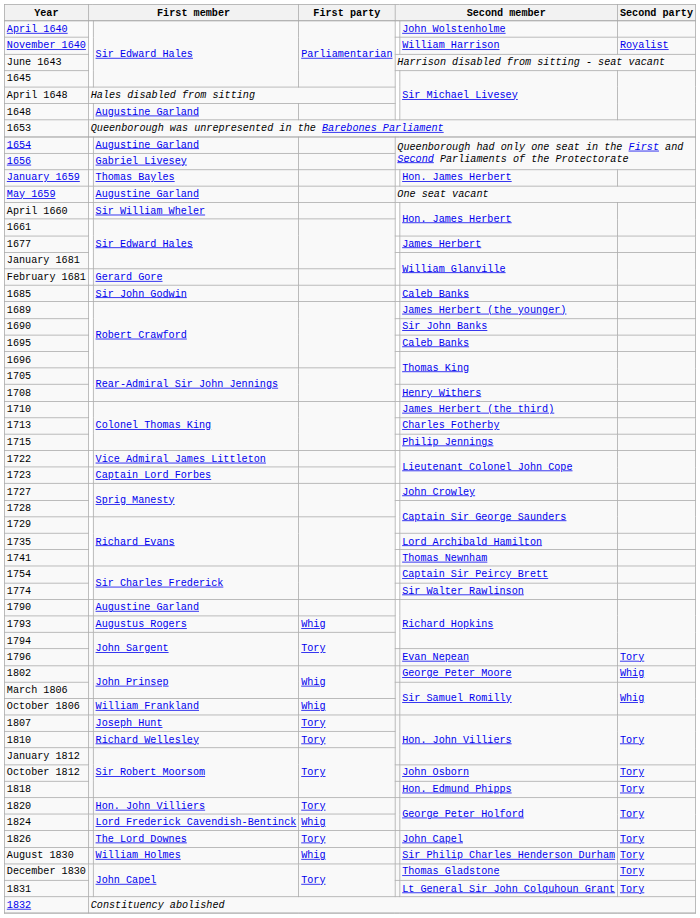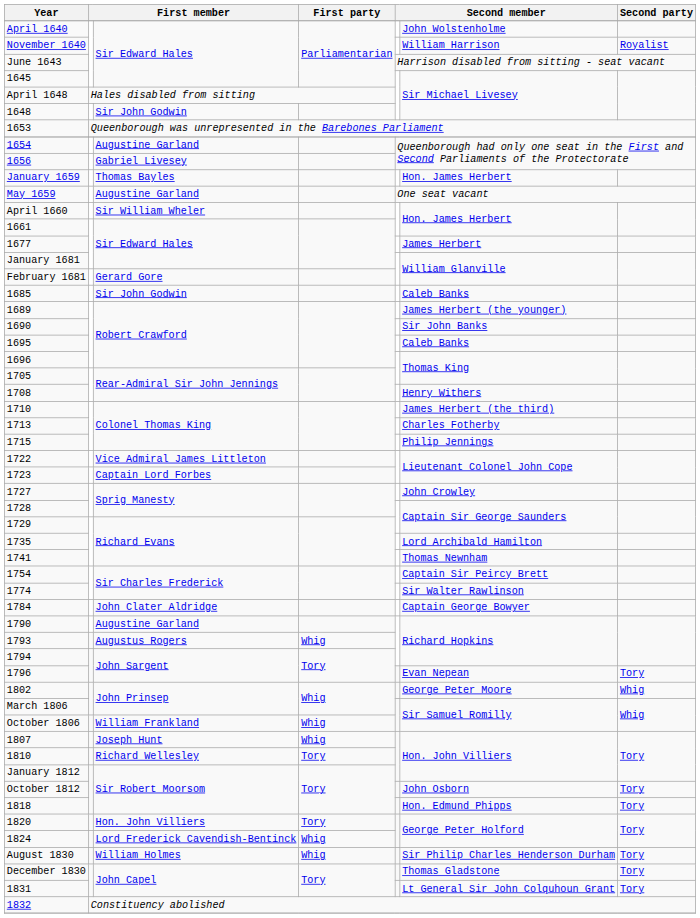(147, 112) Augustine Garland -> (141, 112) Sir John Godwin
+ row: (19, 608)
(313, 723) Tory -> (313, 740) Whig
- row: (19, 839)
